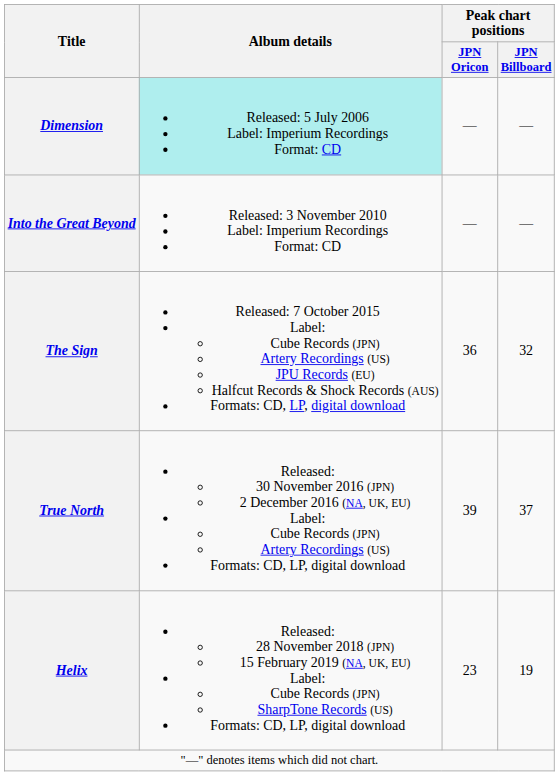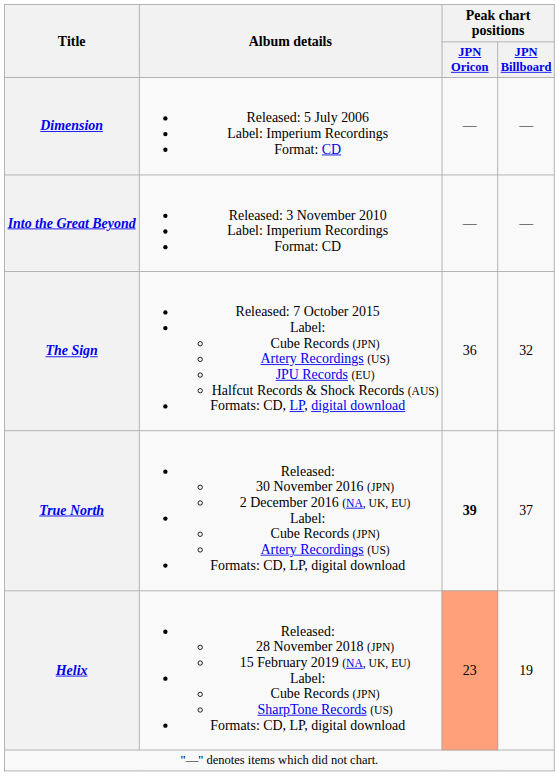(290, 134) paleturquoise background -> (290, 134) no background
(470, 510) normal -> (470, 510) bold
(470, 670) no background -> (470, 670) lightsalmon background
